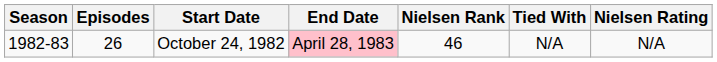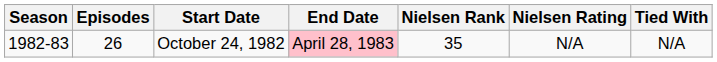columns swapped: (651, 17) <-> (549, 17)
(453, 43) 46 -> (453, 43) 35
